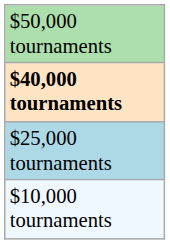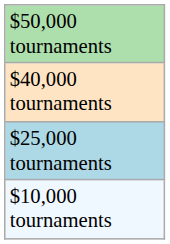(66, 91) bold -> (61, 91) normal
